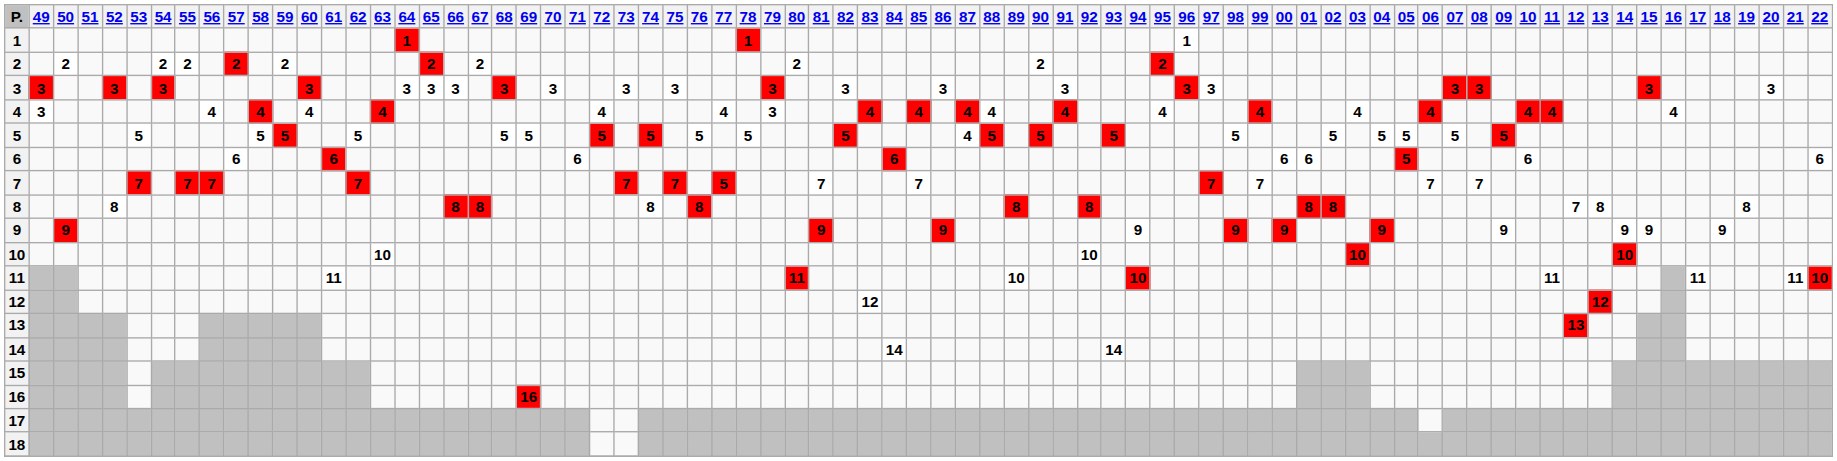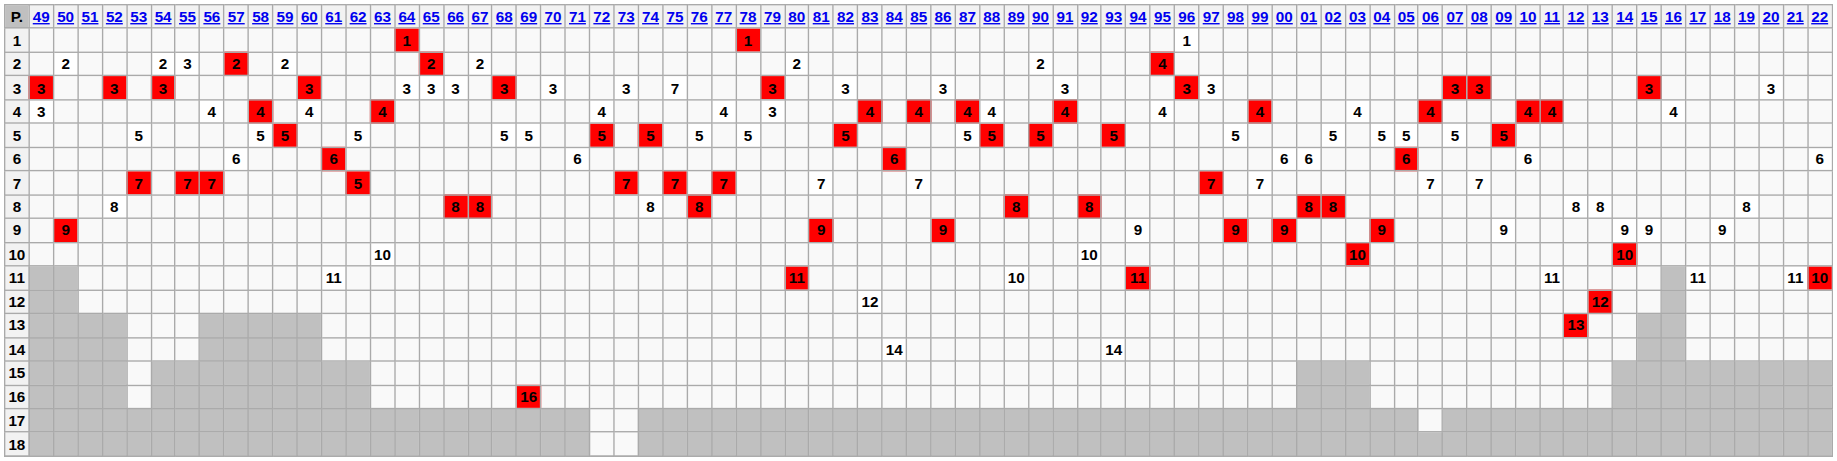(187, 64) 2 -> (187, 64) 3
(1162, 64) 2 -> (1162, 64) 4
(675, 88) 3 -> (675, 88) 7
(967, 136) 4 -> (967, 136) 5
(1406, 159) 5 -> (1406, 159) 6
(358, 183) 7 -> (358, 183) 5
(724, 183) 5 -> (724, 183) 7
(1576, 207) 7 -> (1576, 207) 8
(1138, 278) 10 -> (1138, 278) 11
